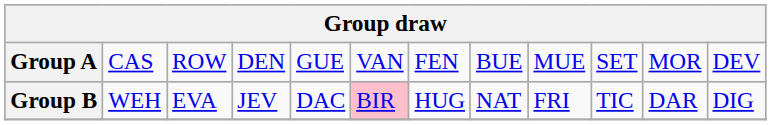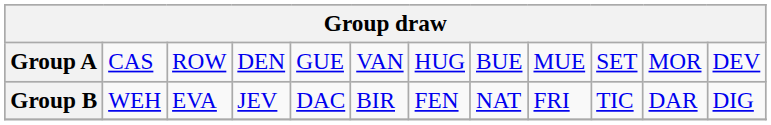(437, 61) FEN -> (440, 61) HUG
(376, 100) pink background -> (376, 100) no background
(440, 100) HUG -> (437, 100) FEN
